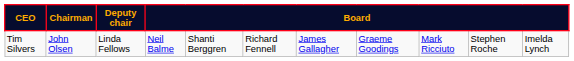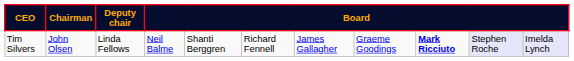(438, 44) normal -> (437, 44) bold
(488, 44) no background -> (489, 44) lavender background
(539, 44) no background -> (539, 44) lavender background
